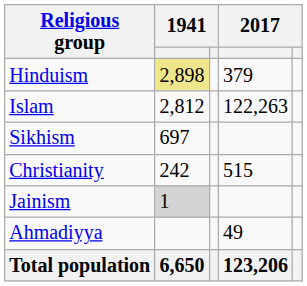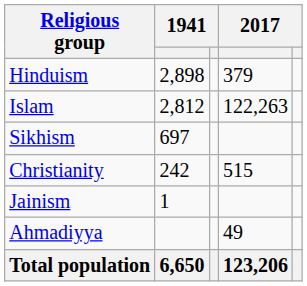(182, 74) khaki background -> (182, 74) no background
(164, 201) lightgrey background -> (164, 201) no background
